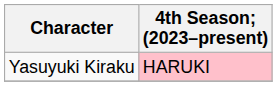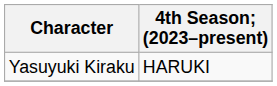(176, 66) pink background -> (176, 66) no background
